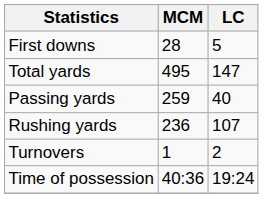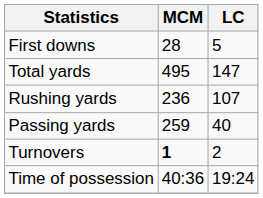rows swapped: (63, 125) <-> (62, 98)
(166, 152) normal -> (166, 152) bold
